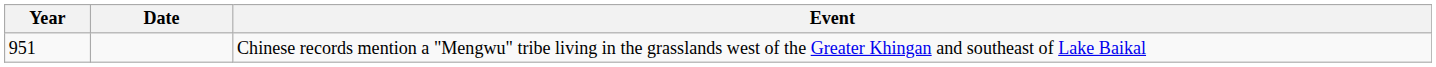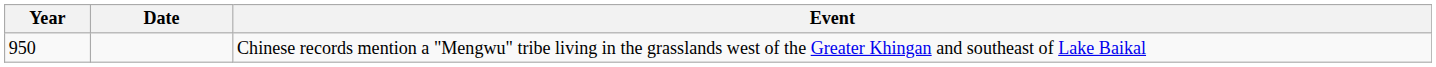(22, 47) 951 -> (22, 47) 950
